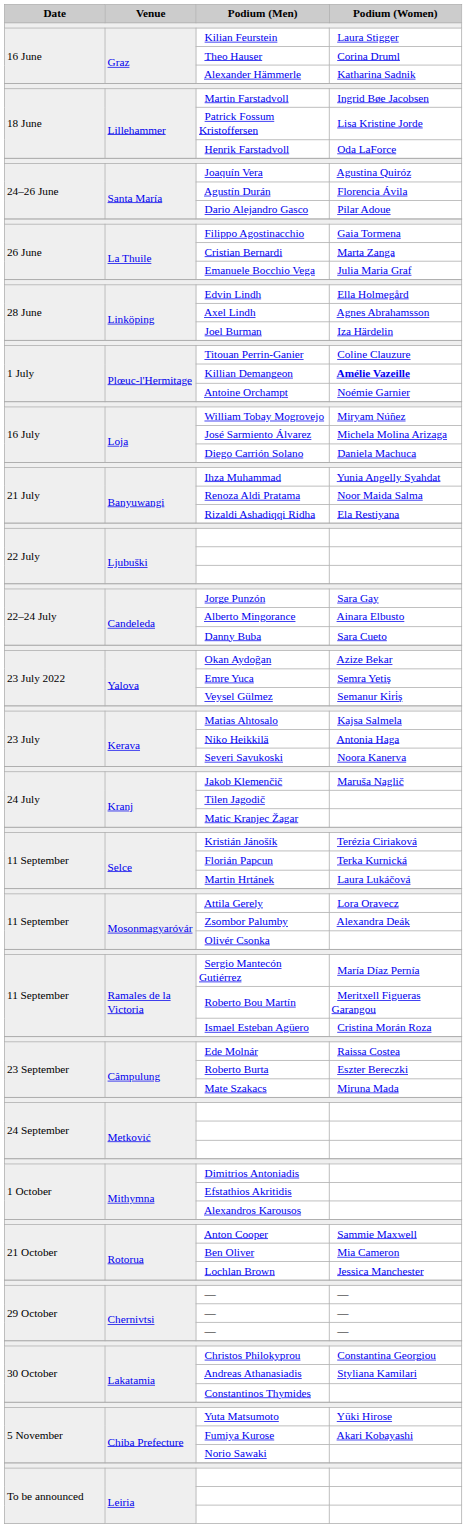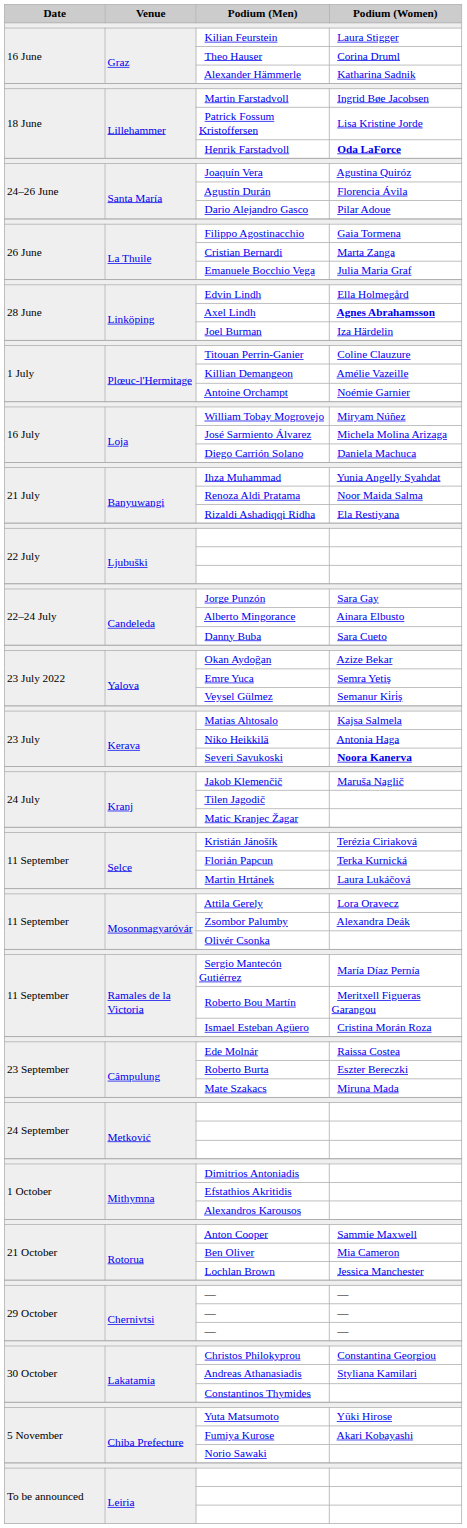(364, 149) normal -> (366, 149) bold
(380, 313) normal -> (383, 313) bold
(371, 373) bold -> (370, 373) normal
(369, 757) normal -> (372, 757) bold
